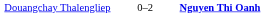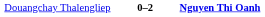(145, 7) normal -> (145, 7) bold
